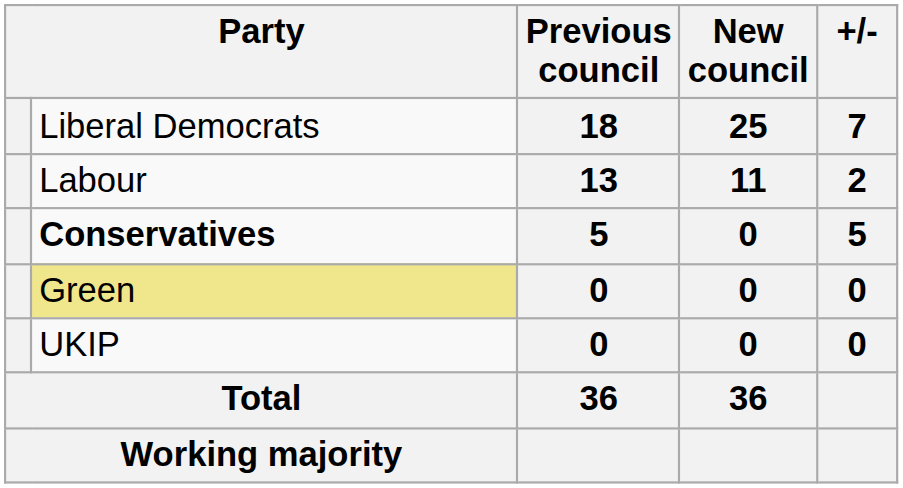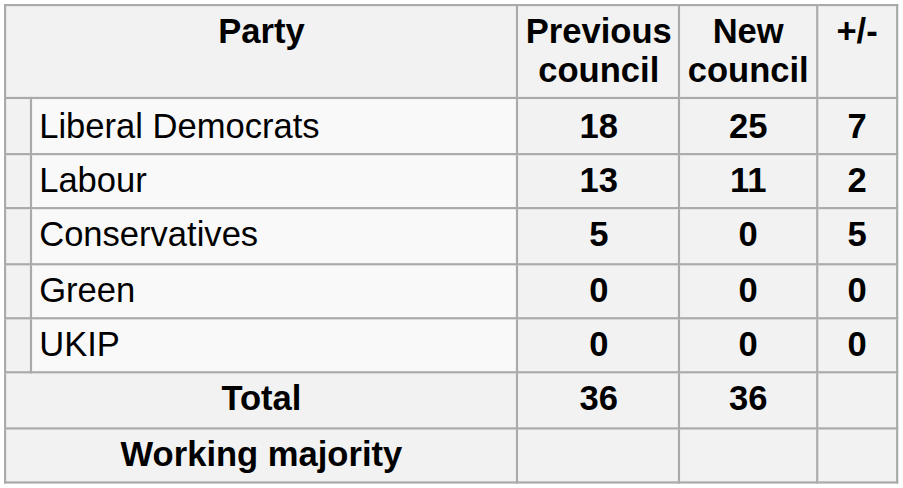(157, 235) bold -> (149, 235) normal
(87, 290) khaki background -> (87, 290) no background
